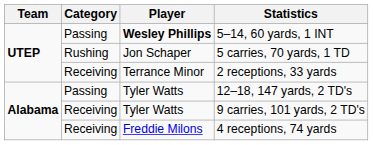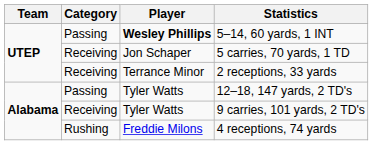(86, 52) Rushing -> (91, 52) Receiving
(91, 130) Receiving -> (86, 130) Rushing
